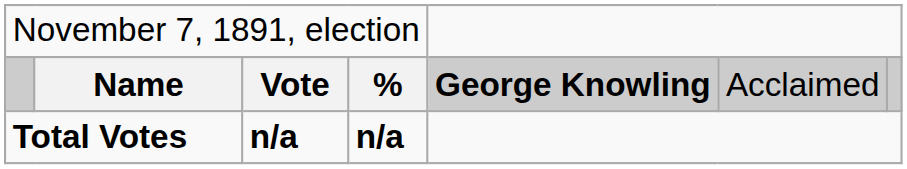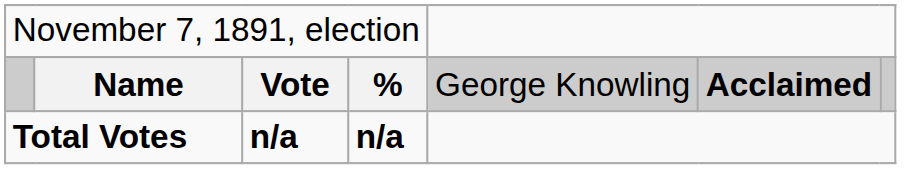(573, 83) bold -> (563, 83) normal
(803, 83) normal -> (789, 83) bold
